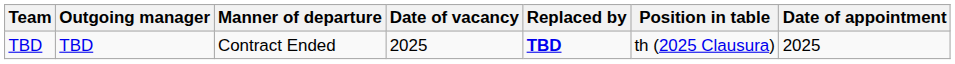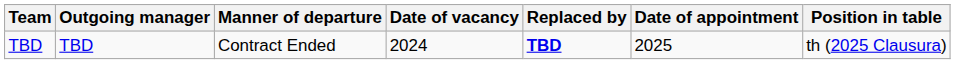columns swapped: (865, 17) <-> (705, 17)
(409, 44) 2025 -> (409, 44) 2024
